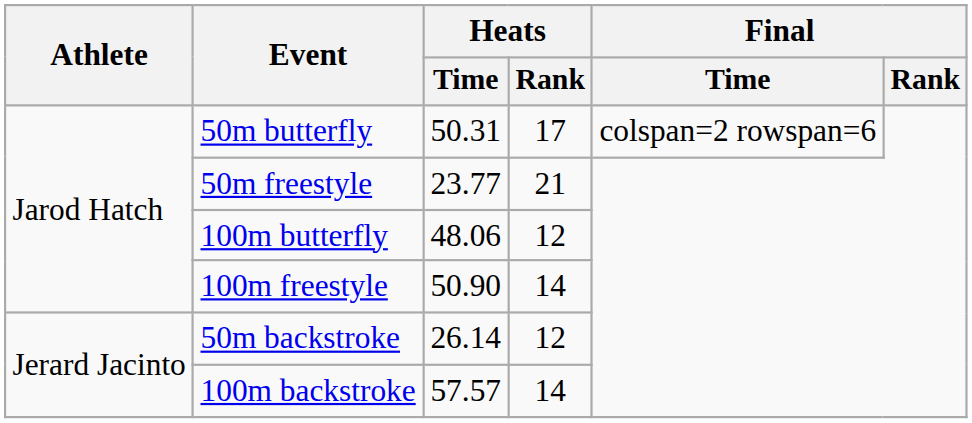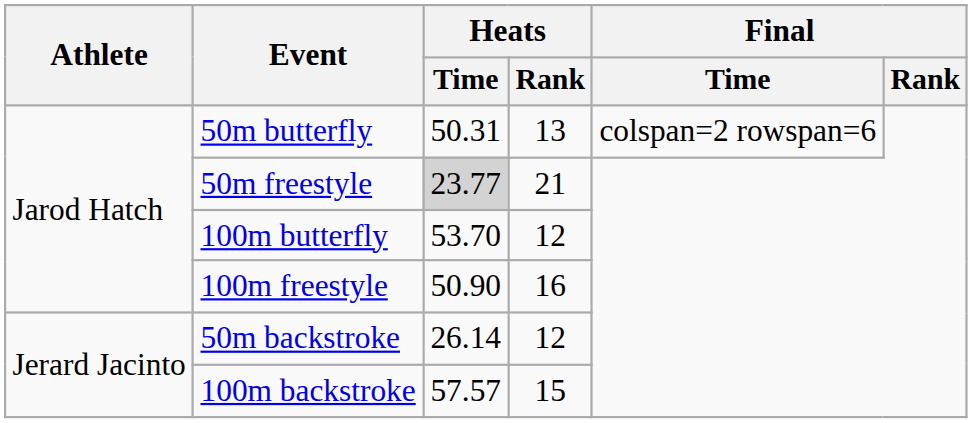(550, 131) 17 -> (550, 131) 13
(466, 183) no background -> (466, 183) lightgrey background
(466, 235) 48.06 -> (466, 235) 53.70
(550, 286) 14 -> (550, 286) 16
(550, 390) 14 -> (550, 390) 15
